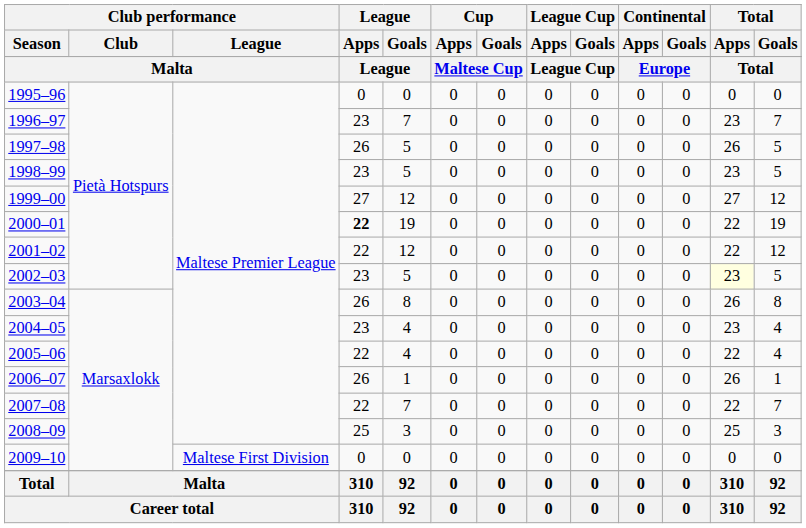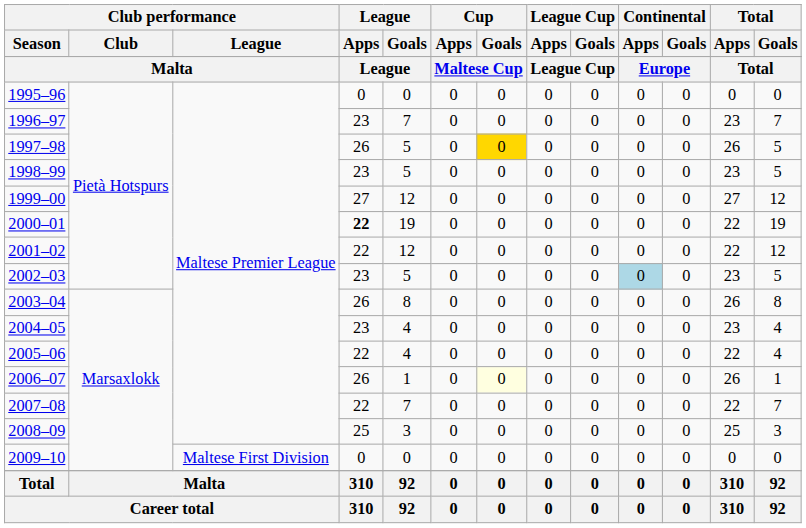(502, 146) no background -> (502, 146) gold background
(641, 276) no background -> (641, 276) lightblue background
(732, 276) lightyellow background -> (732, 276) no background
(502, 379) no background -> (502, 379) lightyellow background
